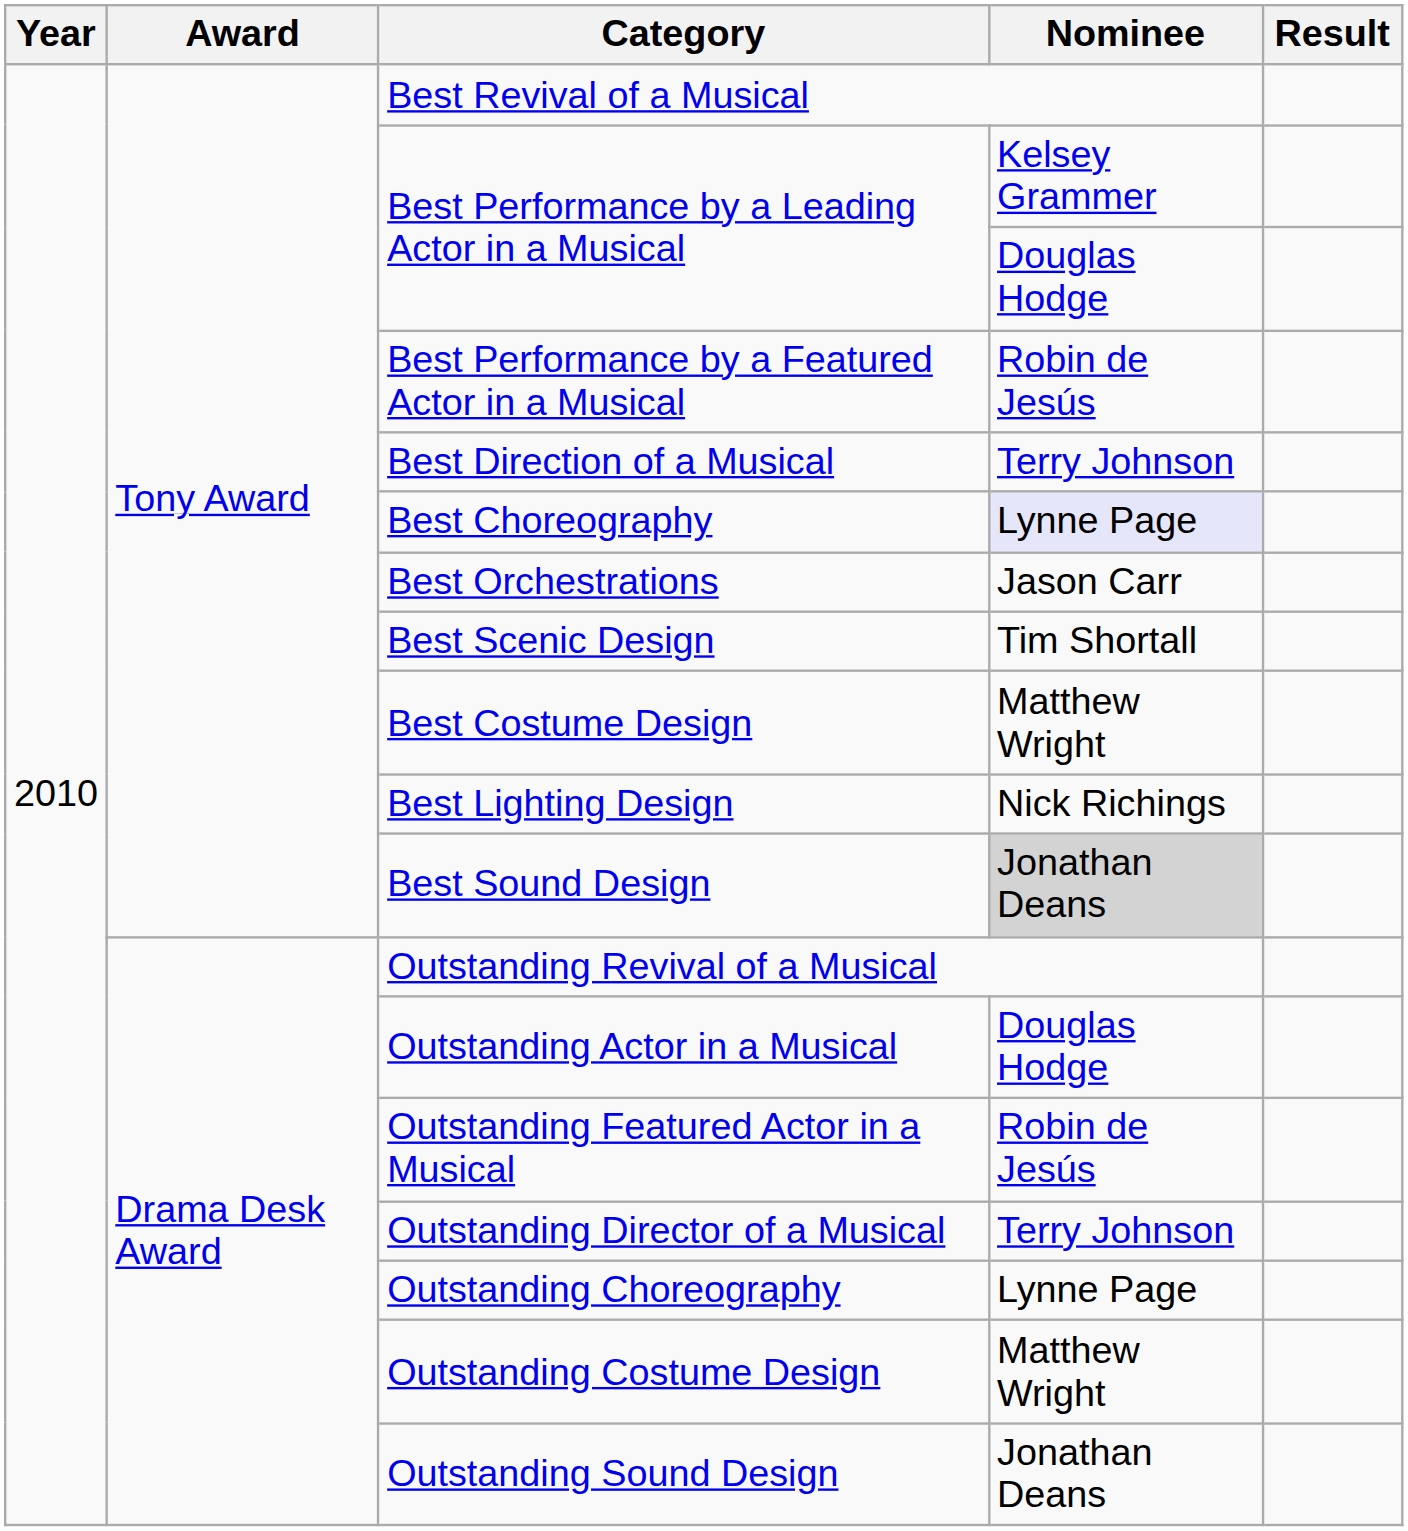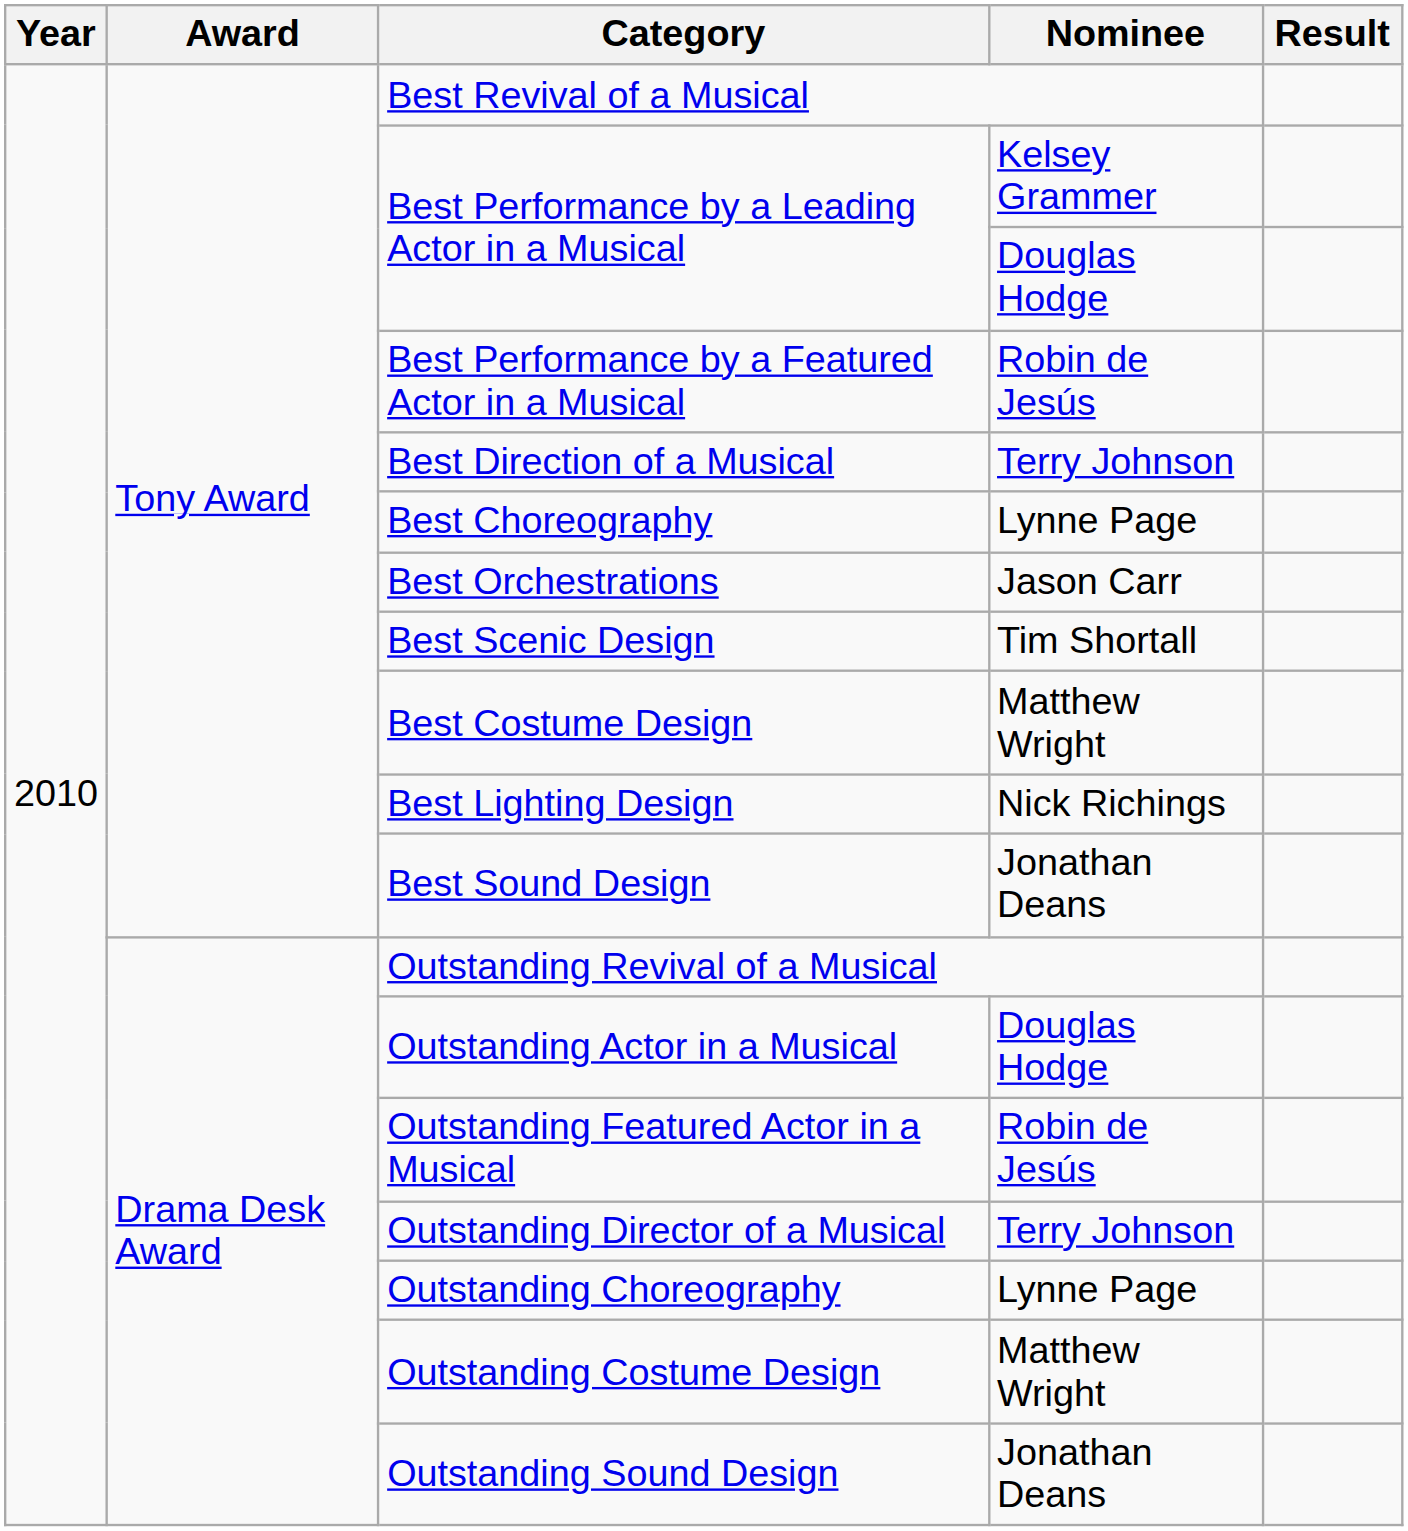(1097, 521) lavender background -> (1097, 521) no background
(1075, 884) lightgrey background -> (1075, 884) no background
